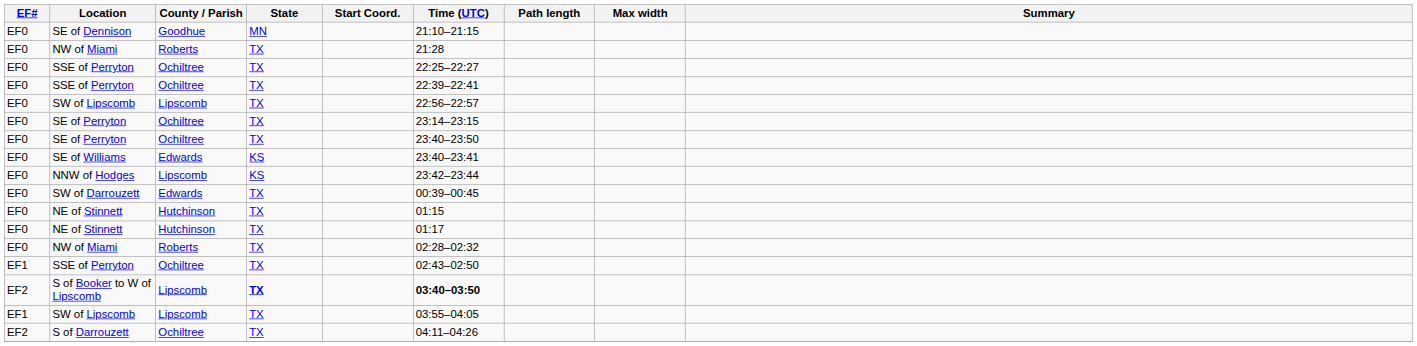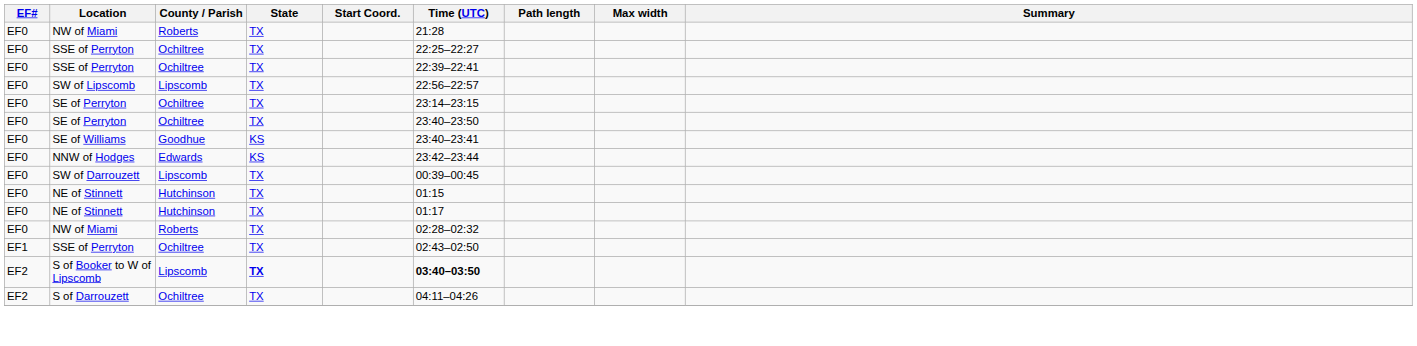- row: (17, 31)
(180, 157) Edwards -> (182, 139) Goodhue
(183, 175) Lipscomb -> (180, 157) Edwards
(180, 193) Edwards -> (183, 175) Lipscomb
- row: (17, 314)
